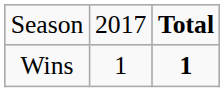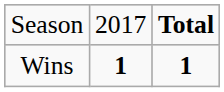(121, 65) normal -> (121, 65) bold
